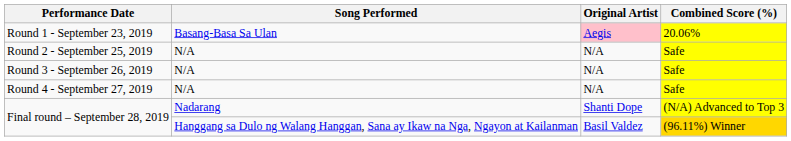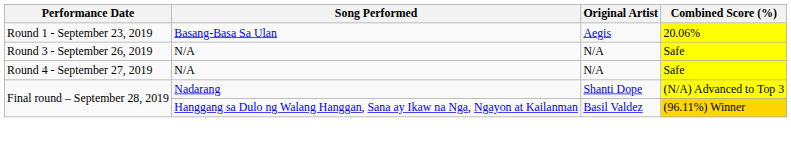(597, 32) pink background -> (597, 32) no background
- row: (80, 51)
